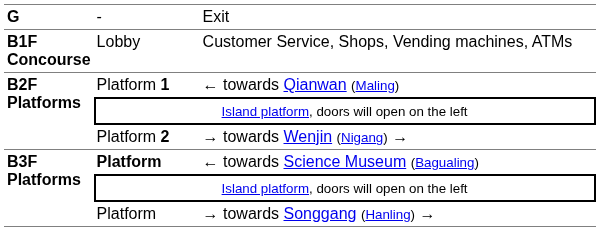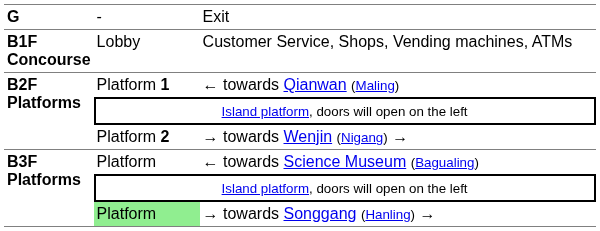(129, 162) bold -> (126, 162) normal
(126, 214) no background -> (126, 214) lightgreen background
